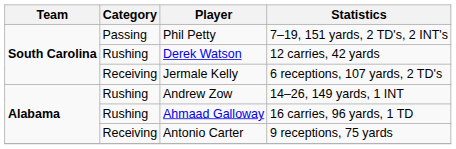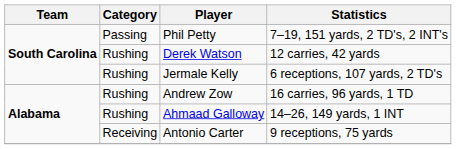(130, 74) Receiving -> (125, 74) Rushing
(337, 94) 14–26, 149 yards, 1 INT -> (342, 94) 16 carries, 96 yards, 1 TD
(342, 113) 16 carries, 96 yards, 1 TD -> (337, 113) 14–26, 149 yards, 1 INT
